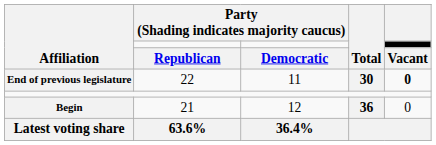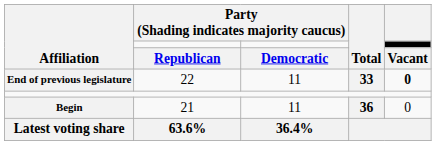(366, 79) 30 -> (366, 79) 33
(295, 107) 12 -> (295, 107) 11
